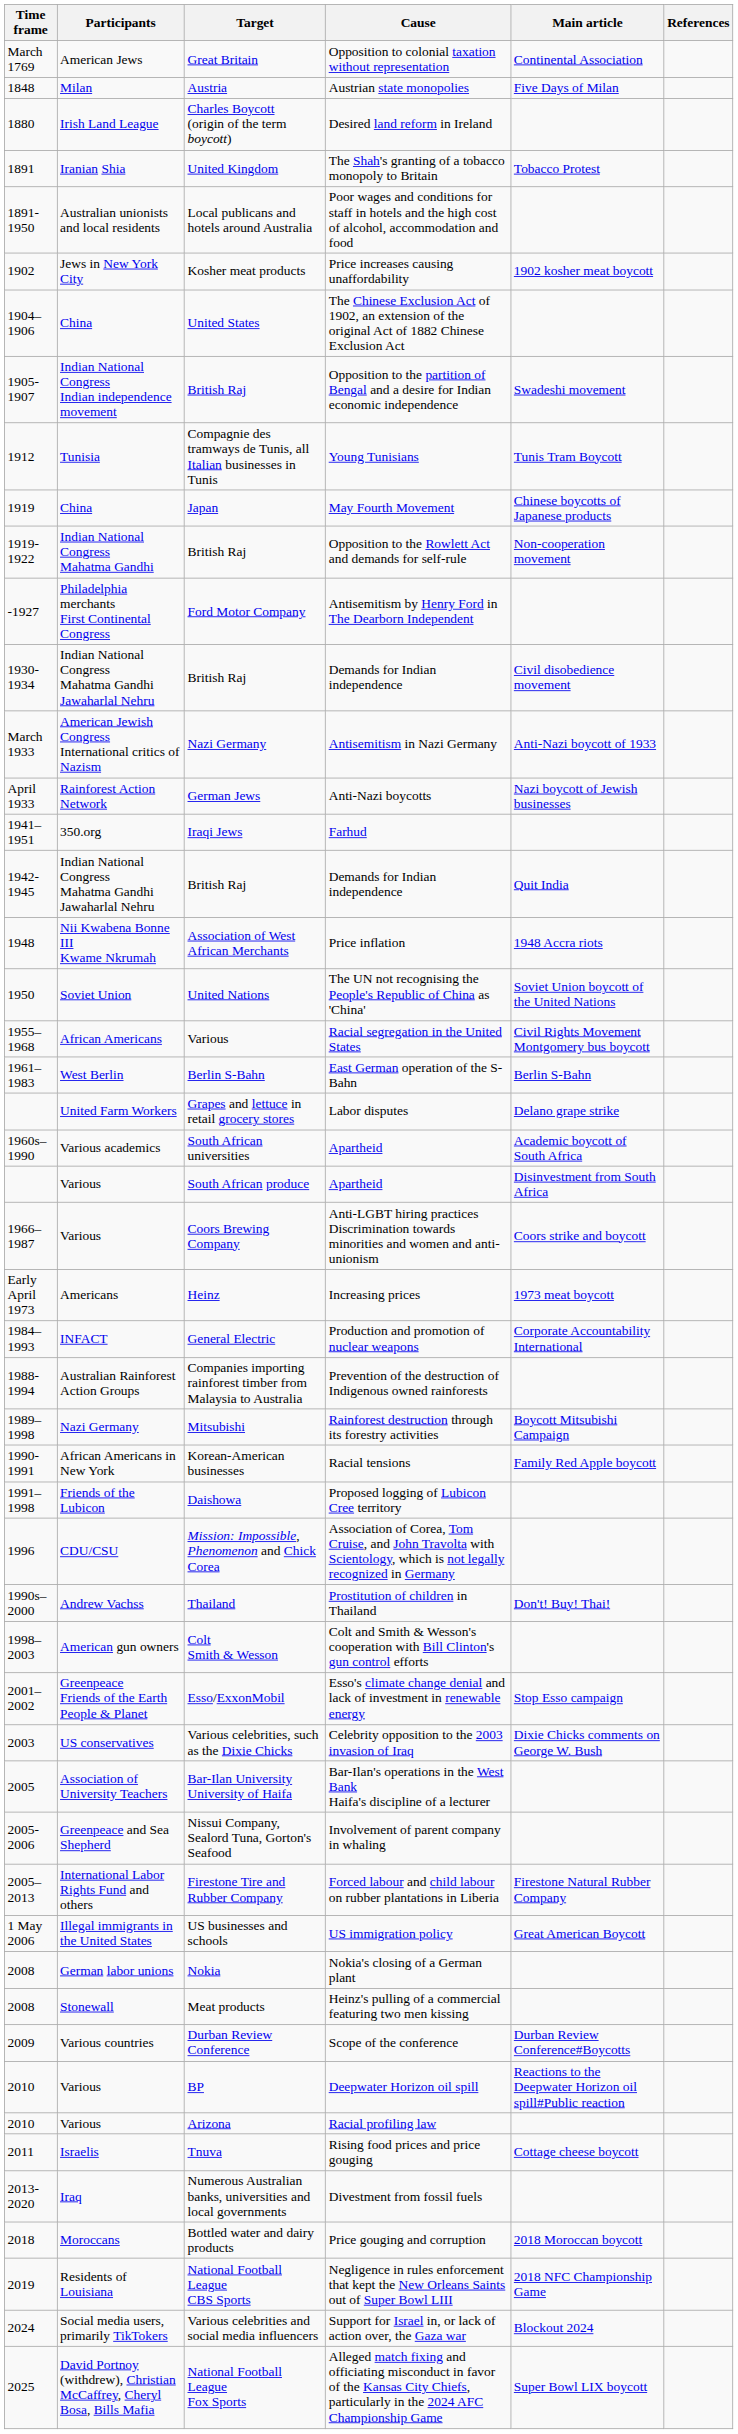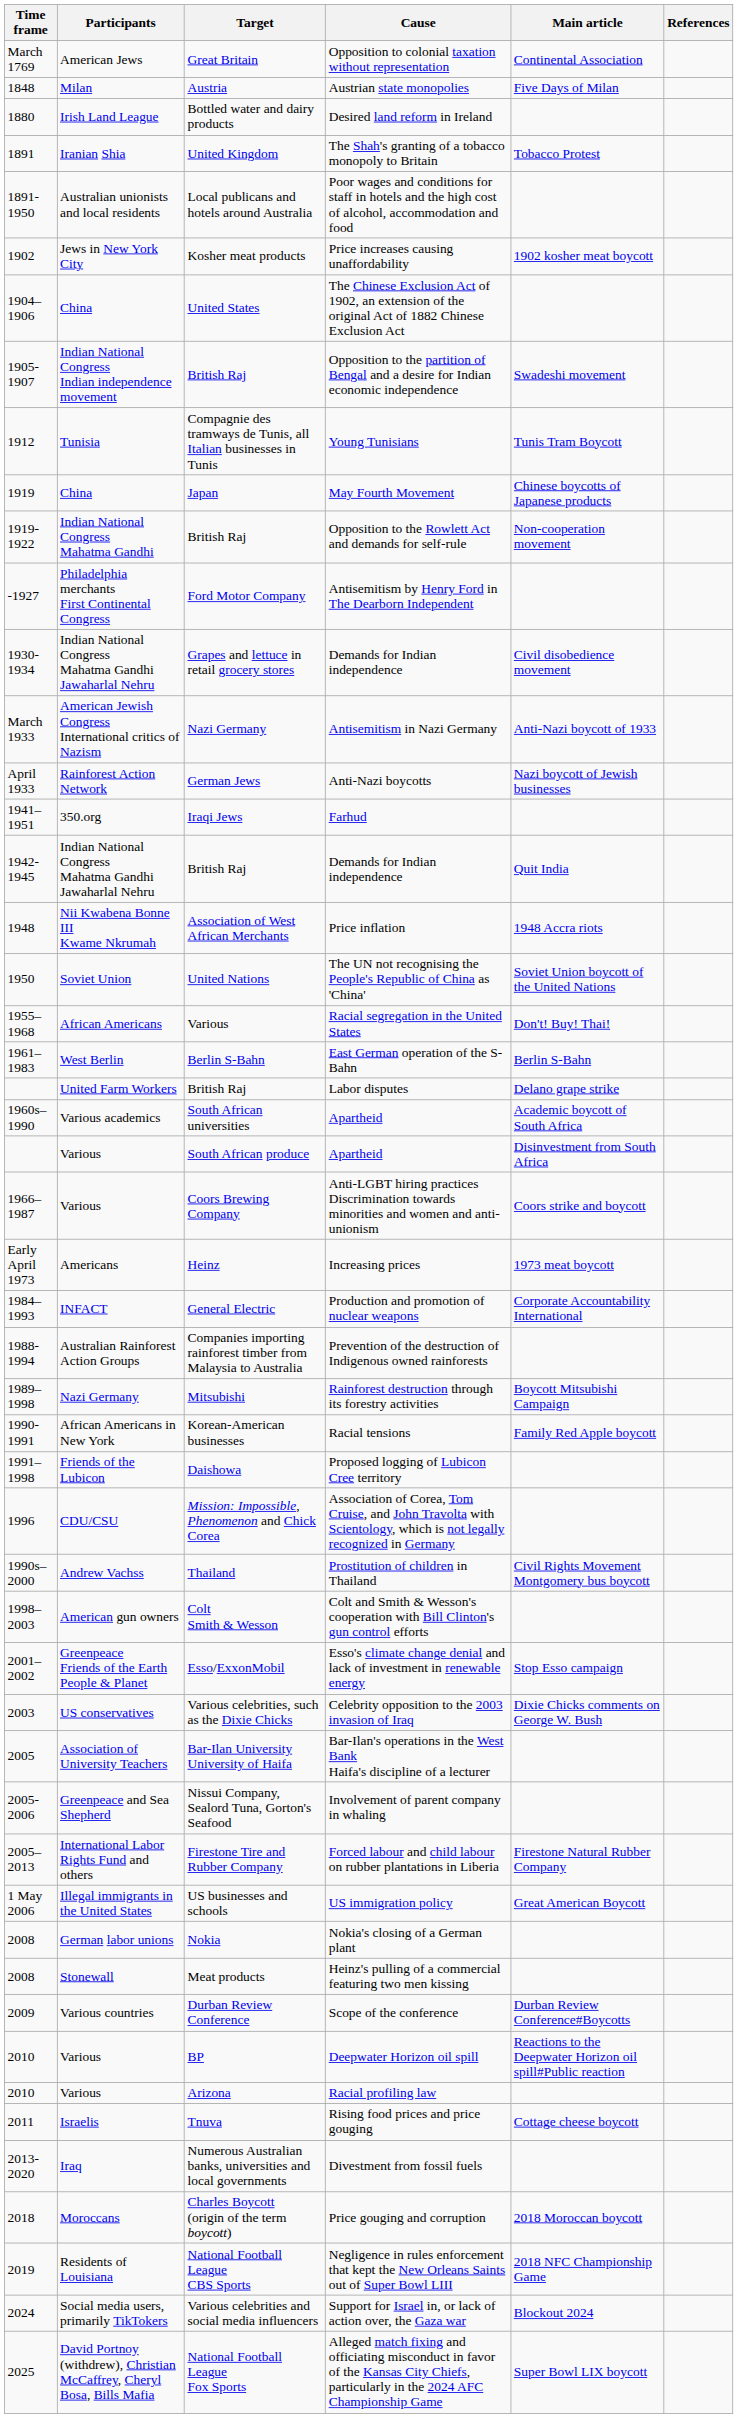(237, 124) Charles Boycott (origin of the term boycott) -> (251, 116) Bottled water and dairy products
(217, 677) British Raj -> (244, 662) Grapes and lettuce in retail grocery stores
(582, 1038) Civil Rights Movement Montgomery bus boycott -> (562, 1023) Don't! Buy! Thai!
(244, 1111) Grapes and lettuce in retail grocery stores -> (217, 1088) British Raj
(562, 1603) Don't! Buy! Thai! -> (582, 1572) Civil Rights Movement Montgomery bus boycott
(251, 2240) Bottled water and dairy products -> (237, 2217) Charles Boycott (origin of the term boycott)
